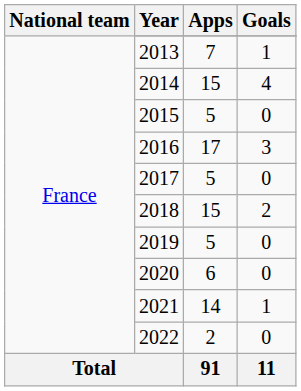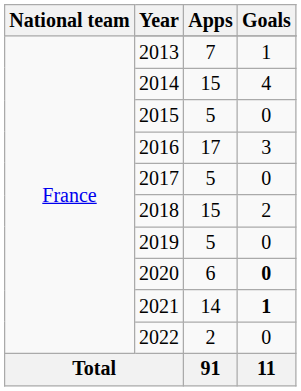(266, 274) normal -> (266, 274) bold
(266, 305) normal -> (266, 305) bold
